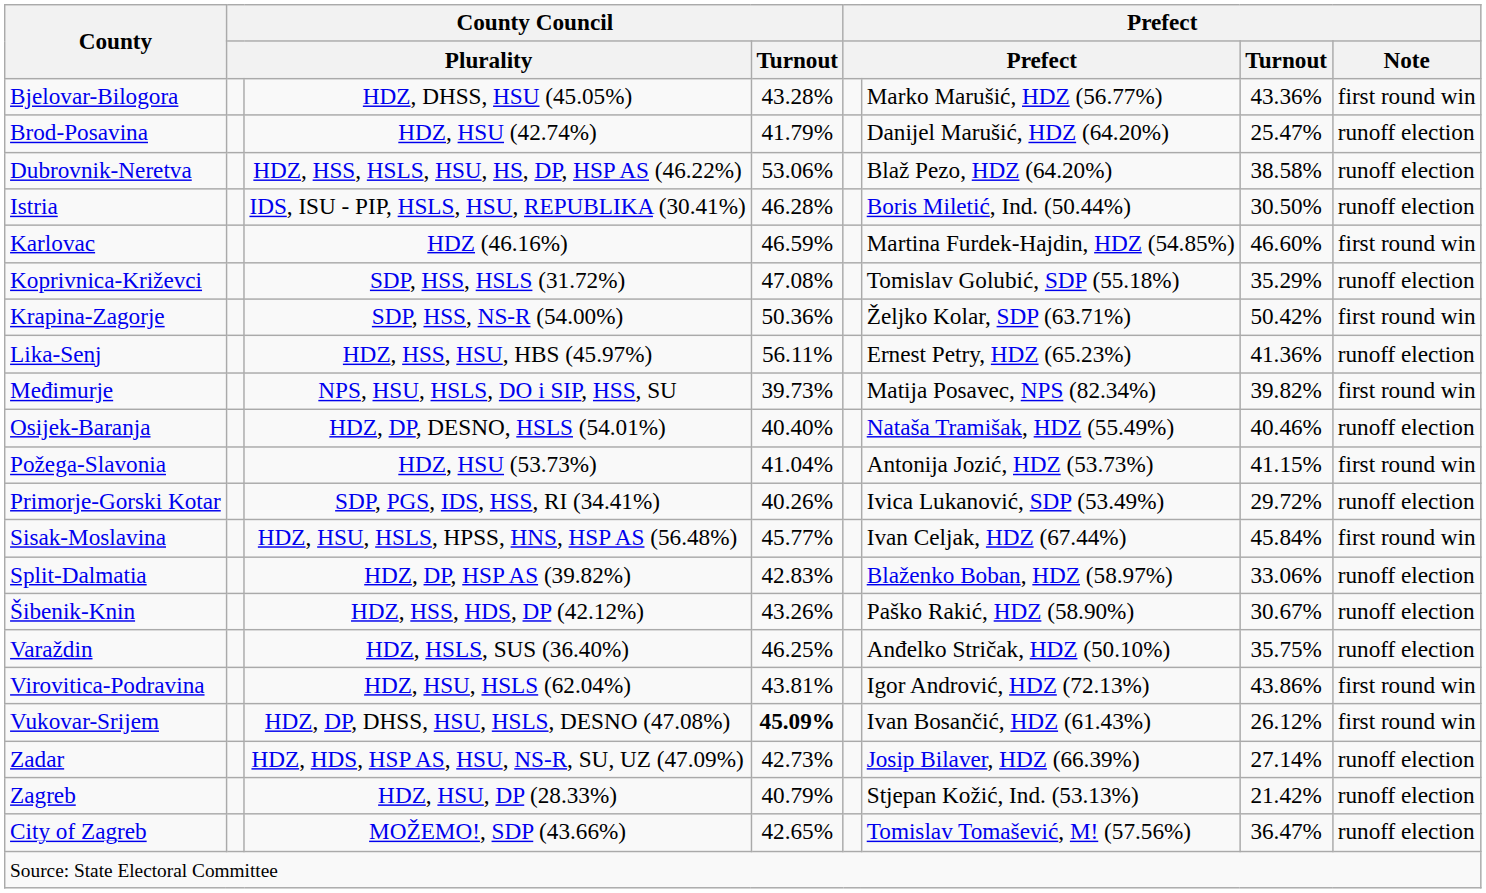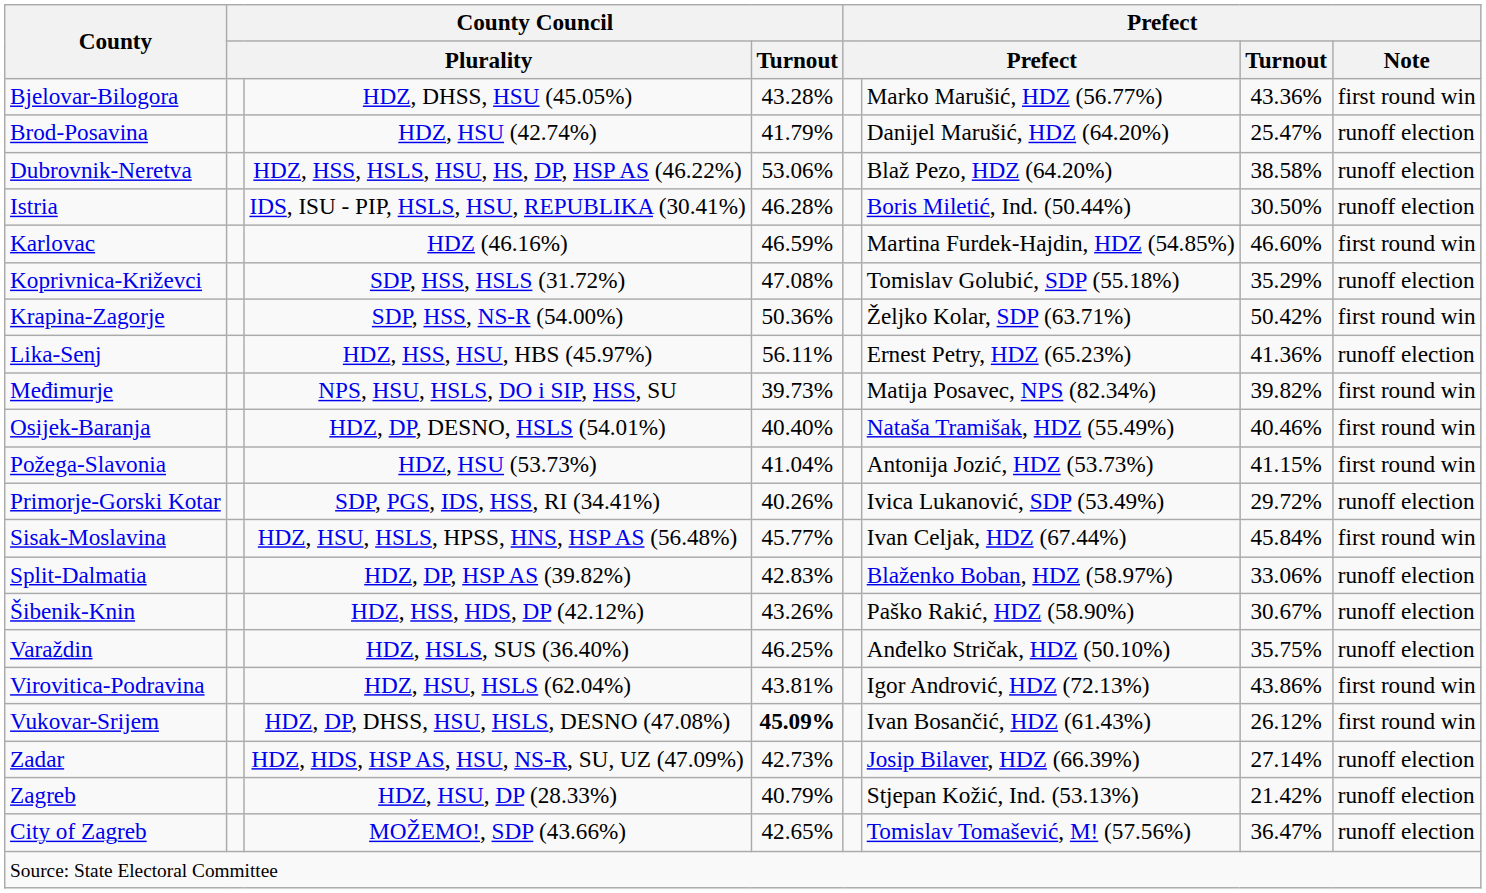(1406, 427) runoff election -> (1407, 427) first round win
